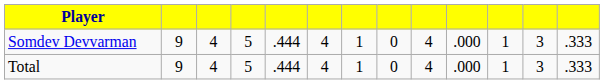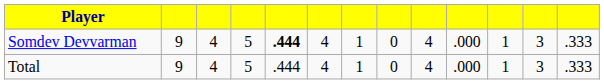(286, 41) normal -> (286, 41) bold
